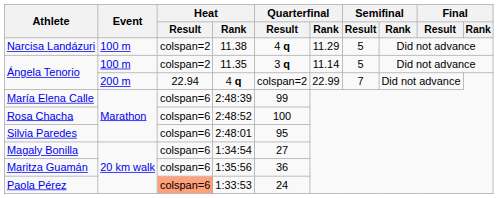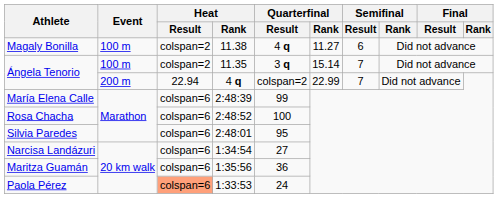(51, 47) Narcisa Landázuri -> (43, 47) Magaly Bonilla
(326, 47) 11.29 -> (326, 47) 11.27
(361, 47) 5 -> (361, 47) 6
(326, 64) 11.14 -> (326, 64) 15.14
(361, 64) 5 -> (361, 64) 7
(43, 151) Magaly Bonilla -> (51, 151) Narcisa Landázuri
